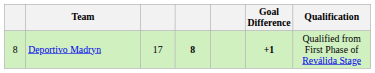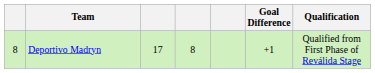(193, 49) bold -> (193, 49) normal
(269, 49) bold -> (269, 49) normal
